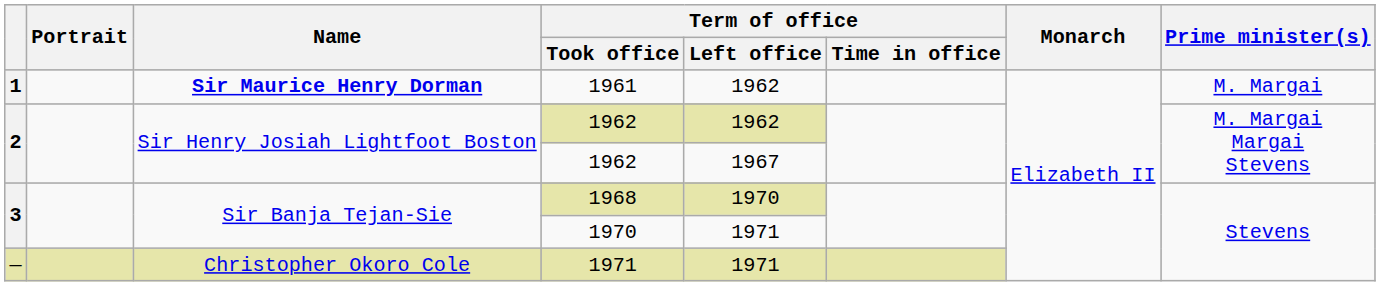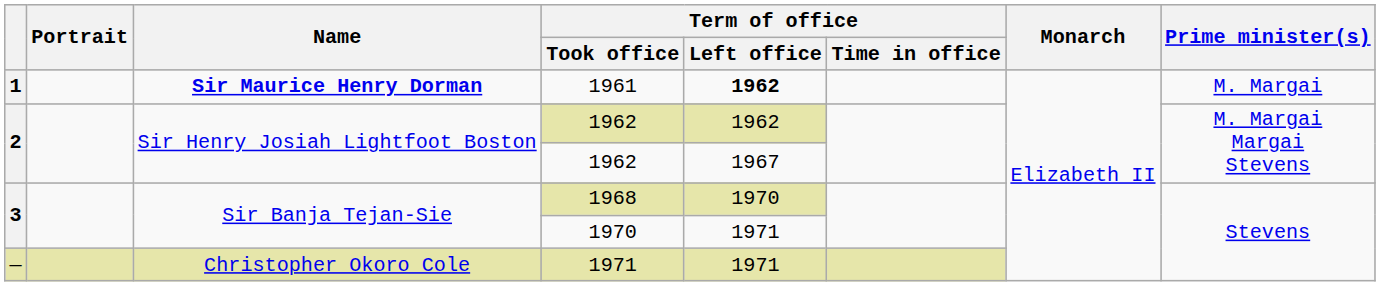(755, 87) normal -> (755, 87) bold
